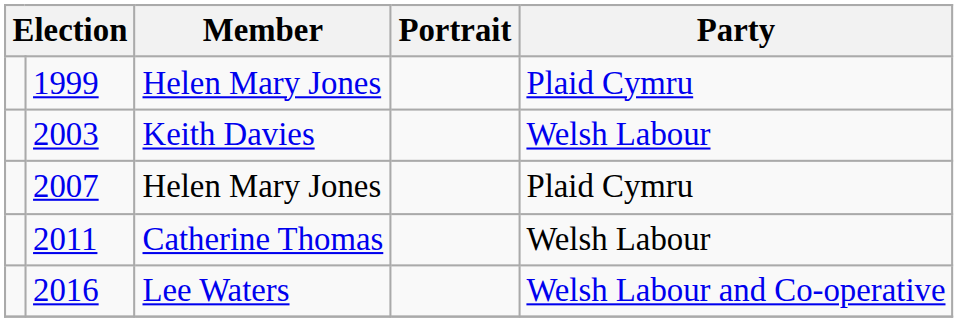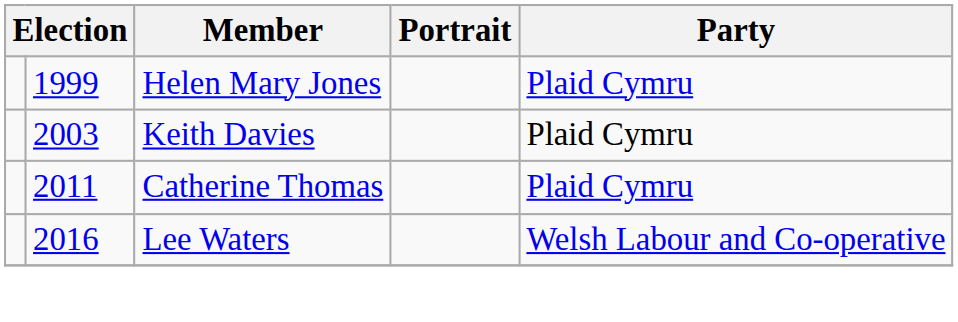(618, 134) Welsh Labour -> (610, 134) Plaid Cymru
- row: (66, 186)
(618, 238) Welsh Labour -> (610, 186) Plaid Cymru
